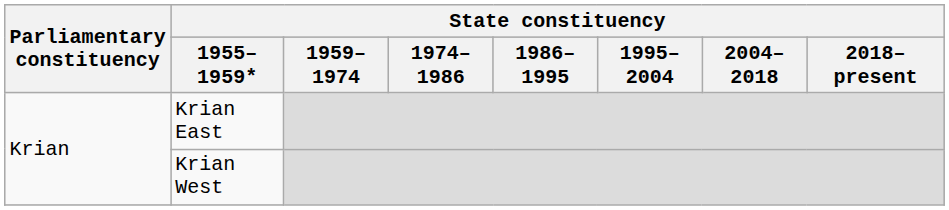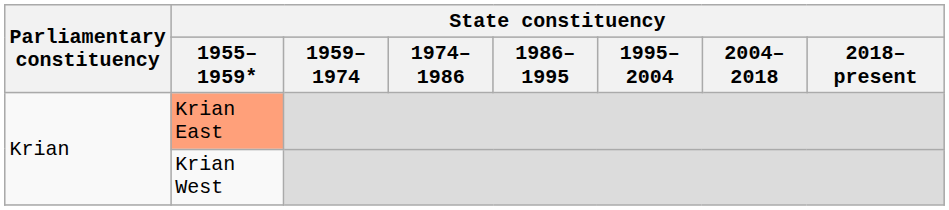(205, 121) no background -> (205, 121) lightsalmon background
